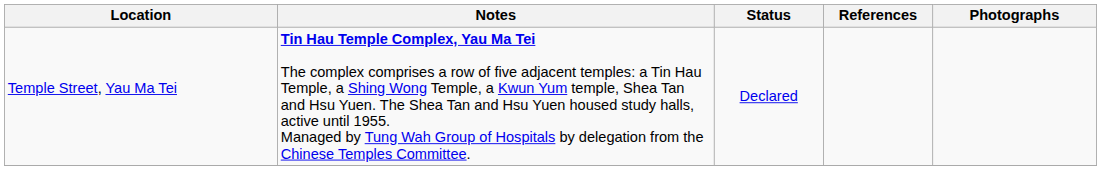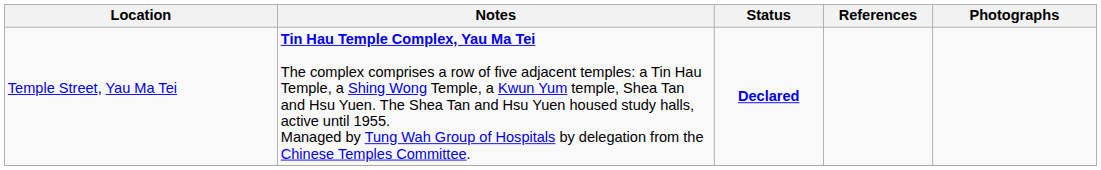(769, 96) normal -> (769, 96) bold
